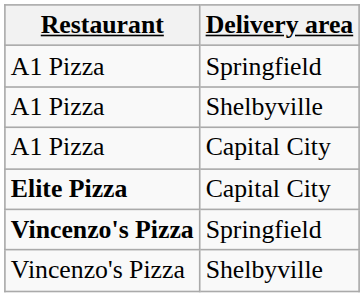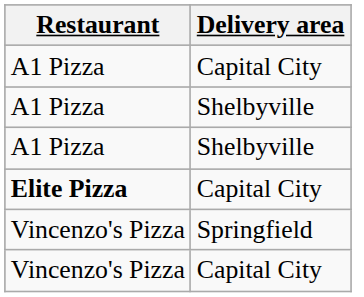(264, 65) Springfield -> (259, 65) Capital City
(268, 147) Capital City -> (255, 147) Shelbyville
(102, 229) bold -> (98, 229) normal
(264, 270) Shelbyville -> (259, 270) Capital City
